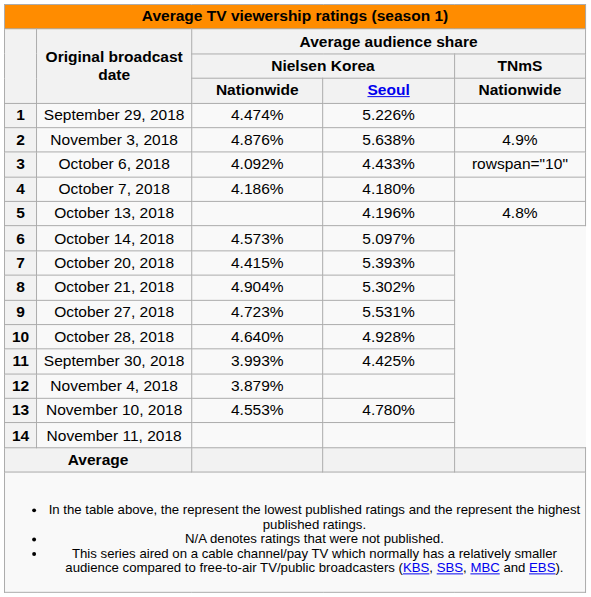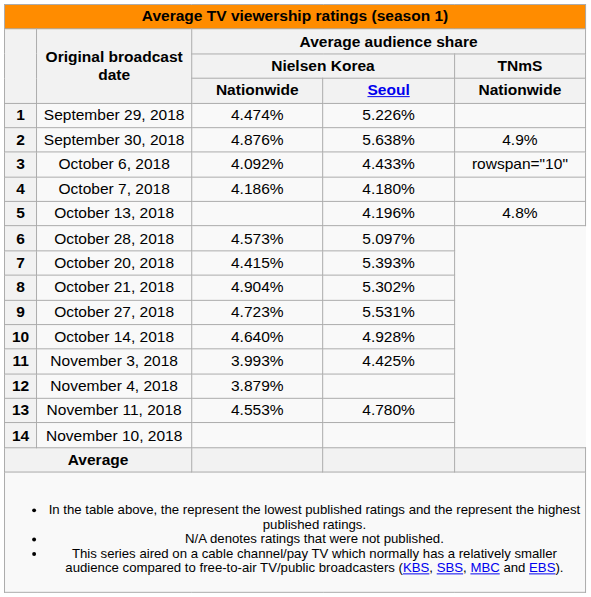(114, 139) November 3, 2018 -> (114, 139) September 30, 2018
(114, 238) October 14, 2018 -> (114, 238) October 28, 2018
(114, 336) October 28, 2018 -> (114, 336) October 14, 2018
(114, 361) September 30, 2018 -> (114, 361) November 3, 2018
(114, 410) November 10, 2018 -> (114, 410) November 11, 2018
(114, 435) November 11, 2018 -> (114, 435) November 10, 2018
